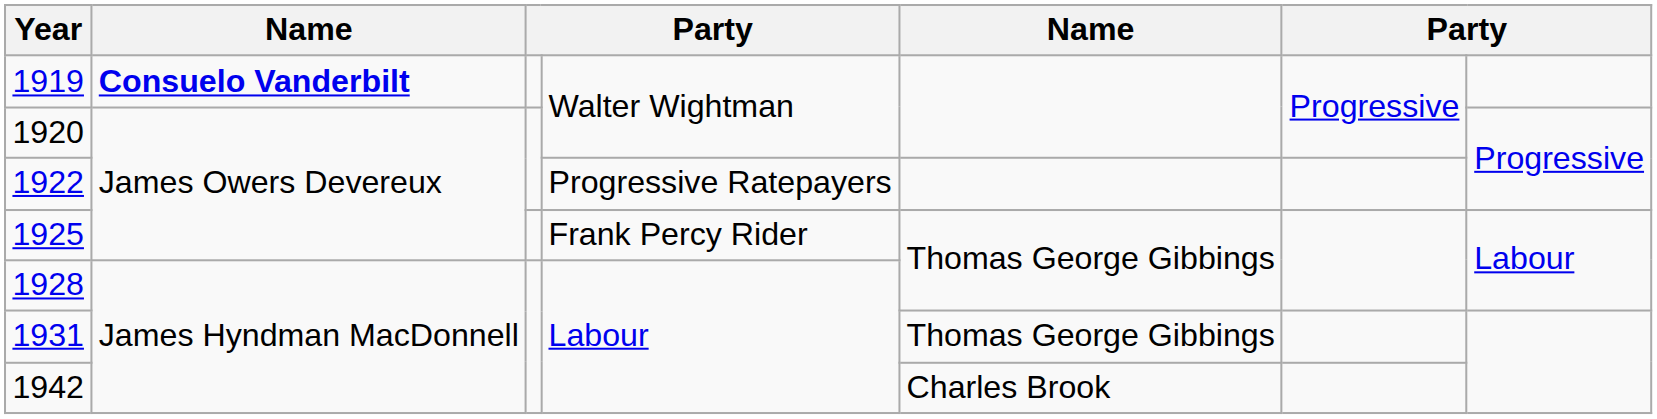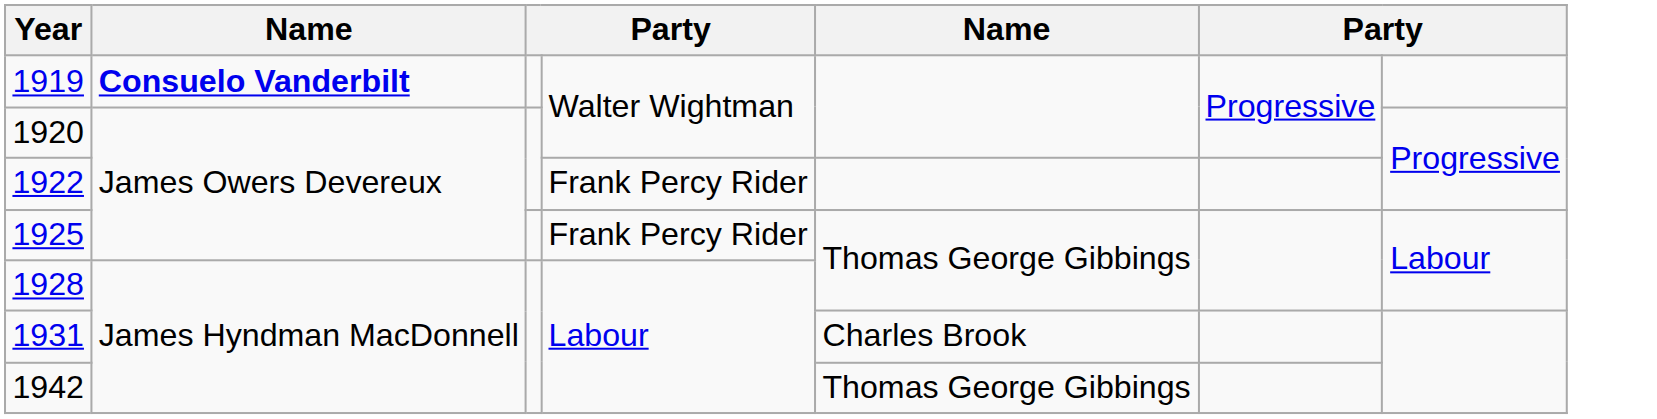(720, 183) Progressive Ratepayers -> (678, 183) Frank Percy Rider
(1091, 336) Thomas George Gibbings -> (924, 336) Charles Brook
(1008, 387) Charles Brook -> (1007, 387) Thomas George Gibbings
